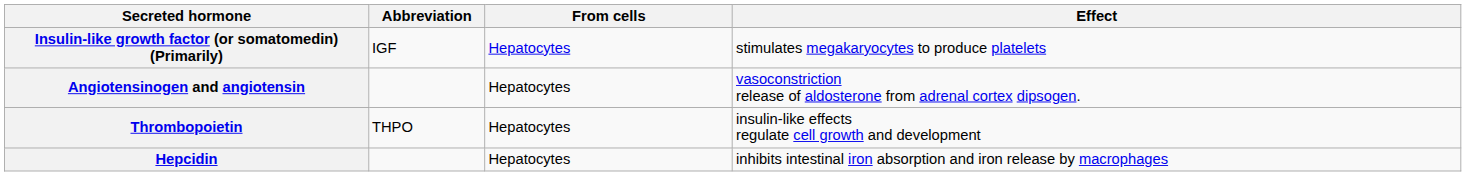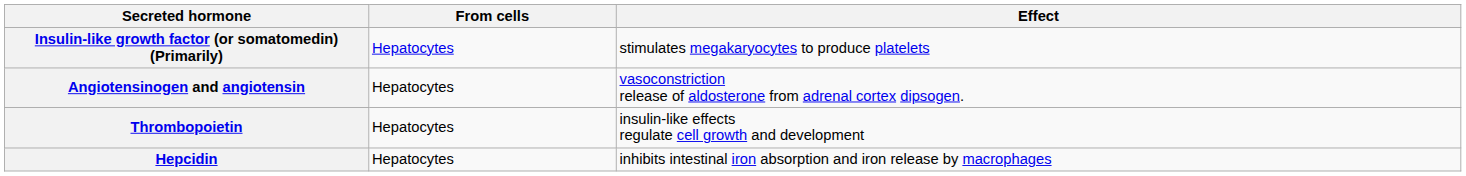- column: (427, 16)
